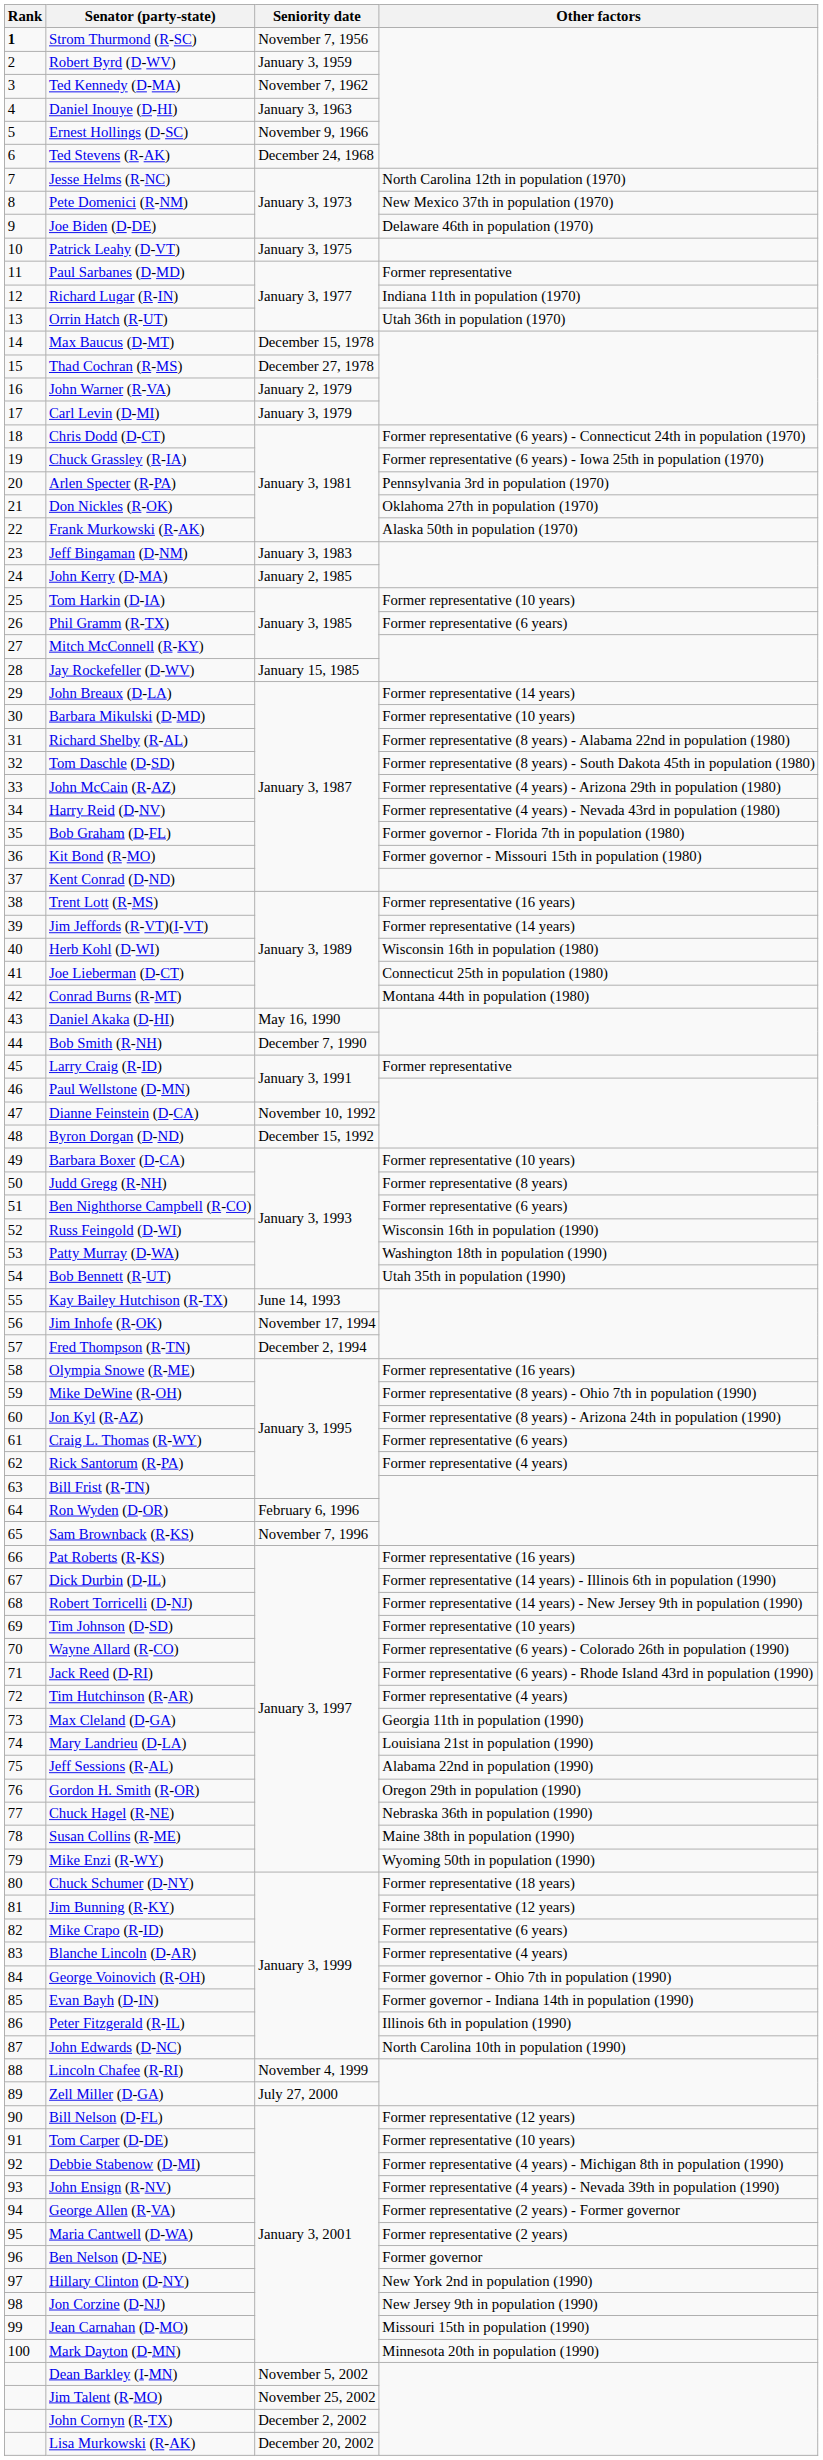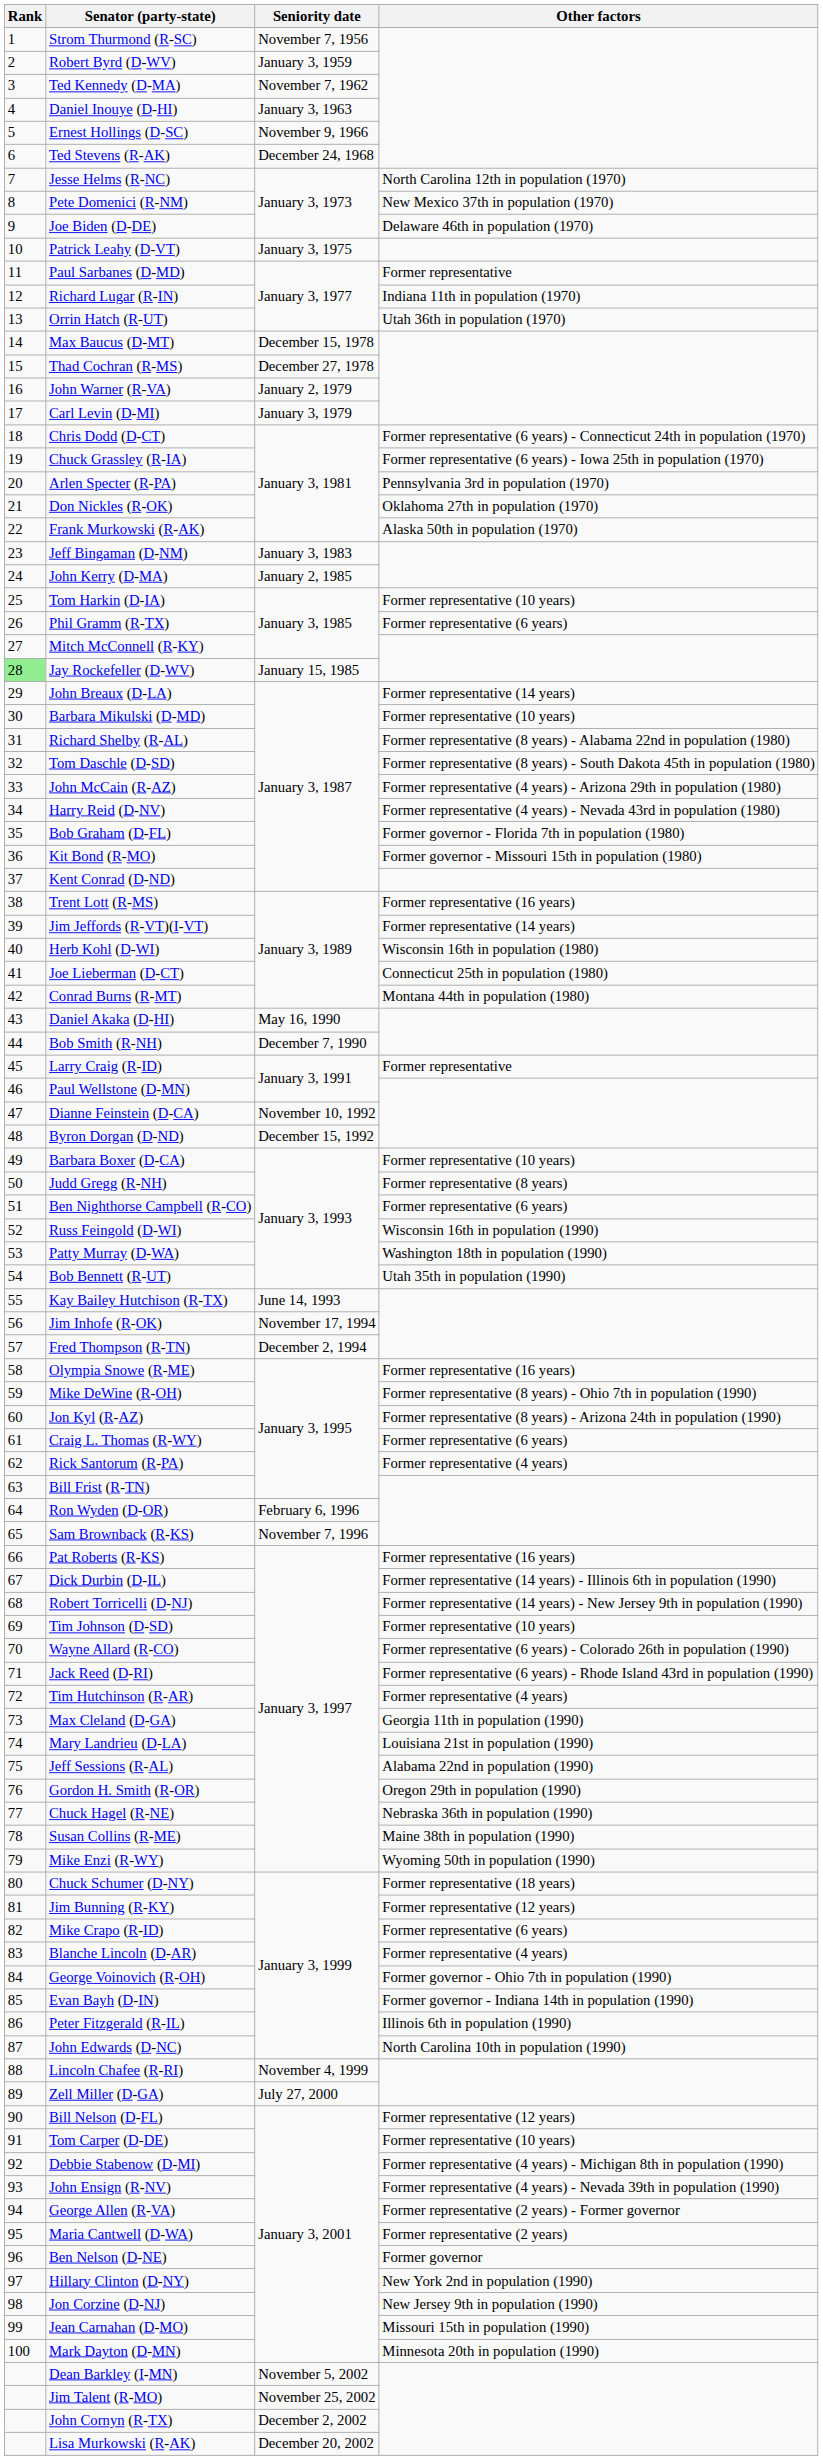(12, 39) bold -> (12, 39) normal
(15, 669) no background -> (15, 669) lightgreen background
